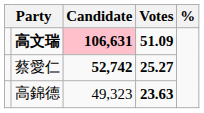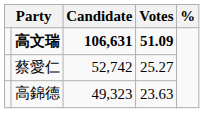(108, 41) pink background -> (108, 41) no background
(112, 67) bold -> (112, 67) normal
(157, 67) bold -> (157, 67) normal
(157, 94) bold -> (157, 94) normal
